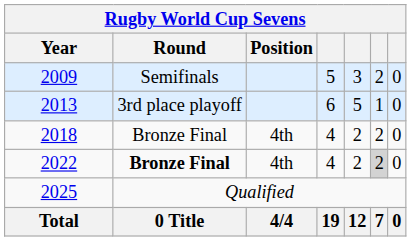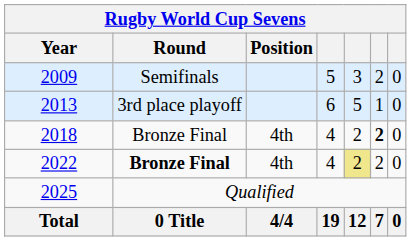(379, 134) normal -> (379, 134) bold
(357, 163) no background -> (357, 163) khaki background
(379, 163) lightgrey background -> (379, 163) no background
